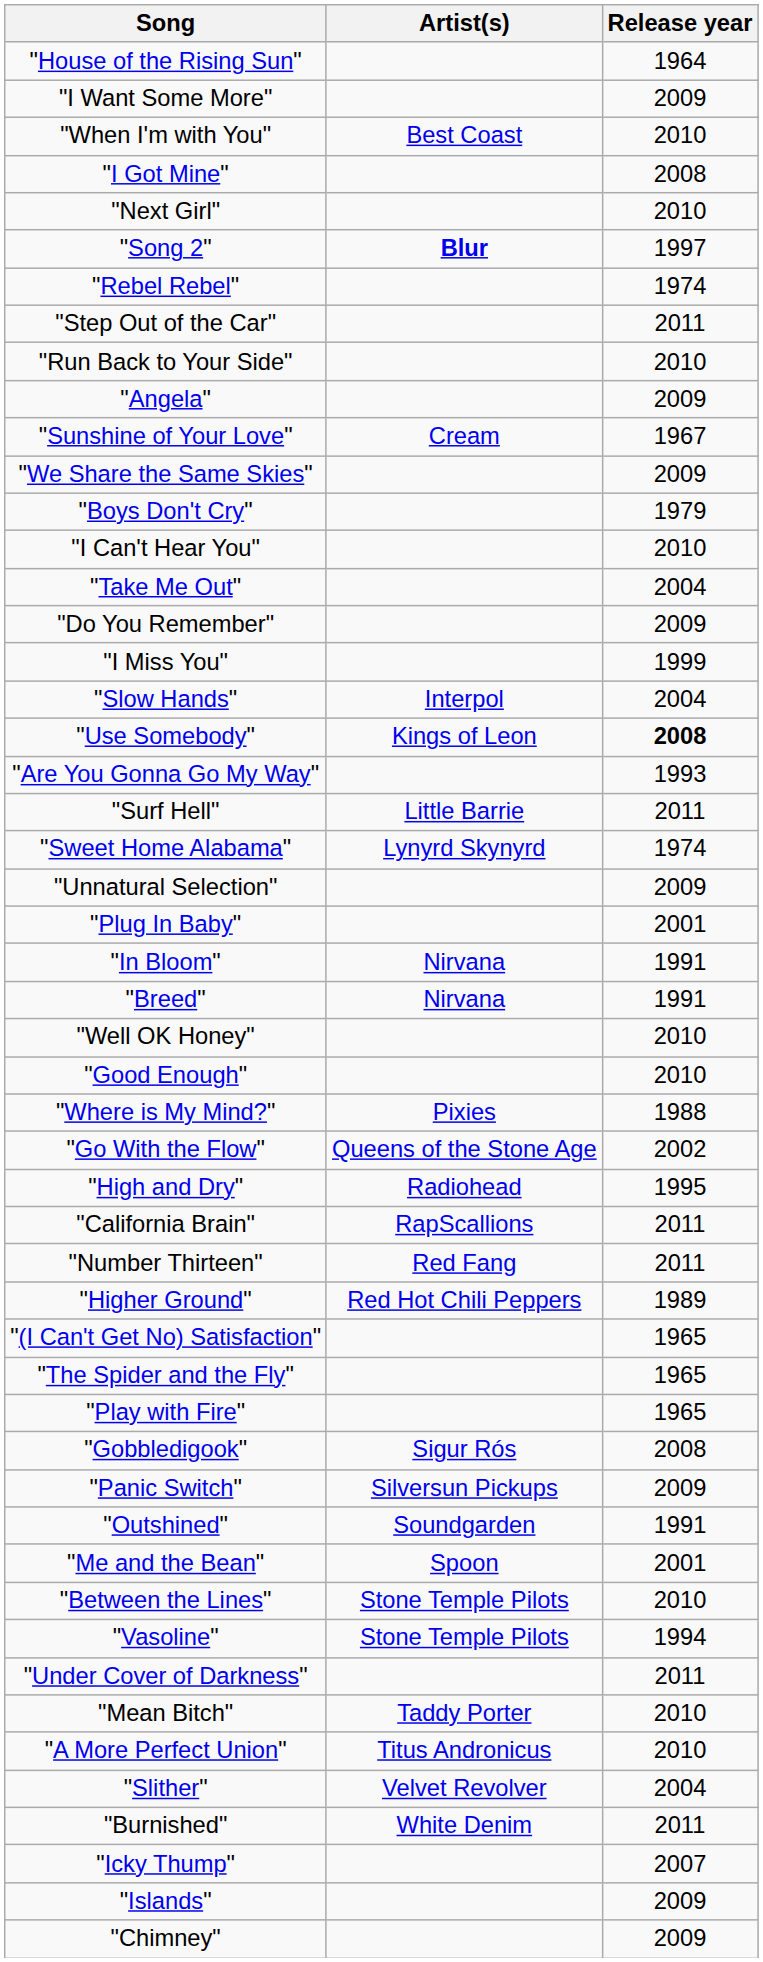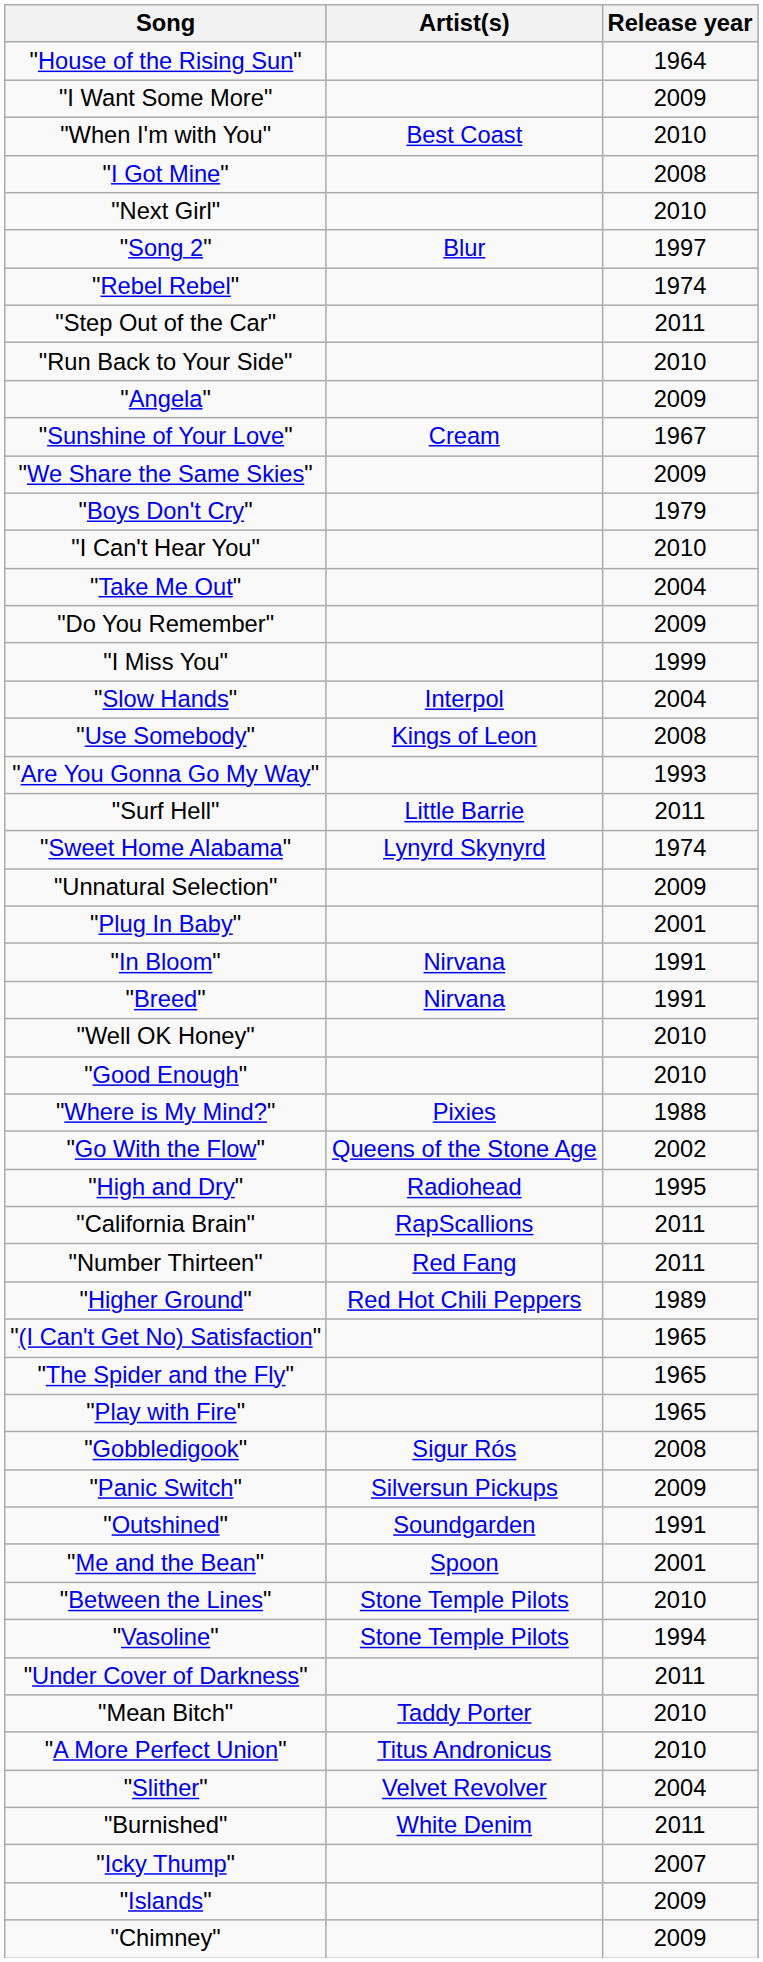(464, 248) bold -> (464, 248) normal
(680, 736) bold -> (680, 736) normal
